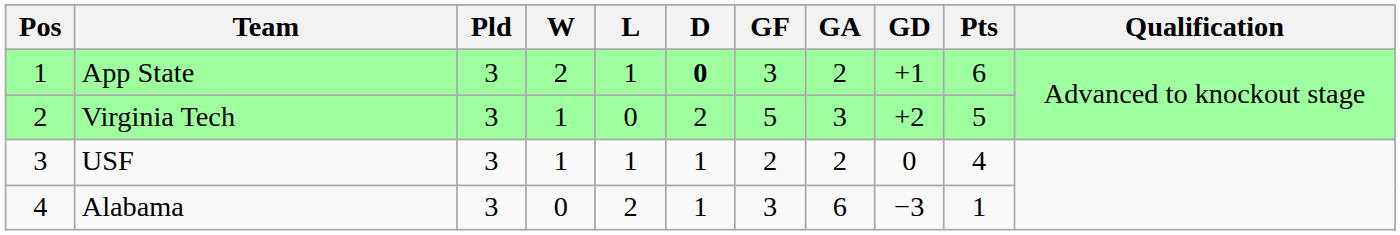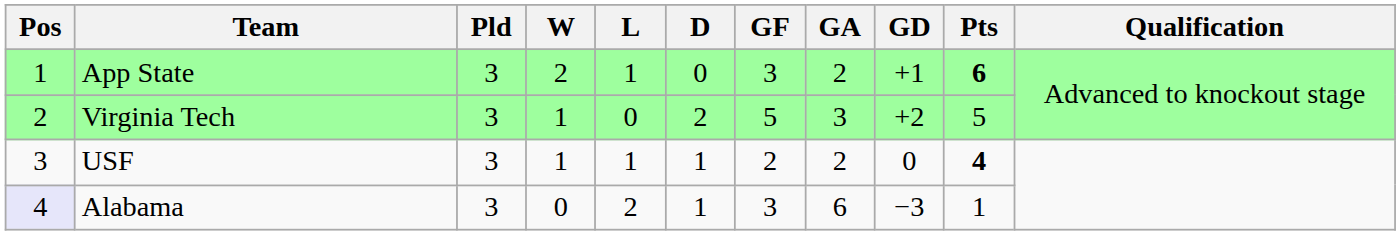(700, 71) bold -> (700, 71) normal
(979, 71) normal -> (979, 71) bold
(979, 161) normal -> (979, 161) bold
(40, 206) no background -> (40, 206) lavender background
